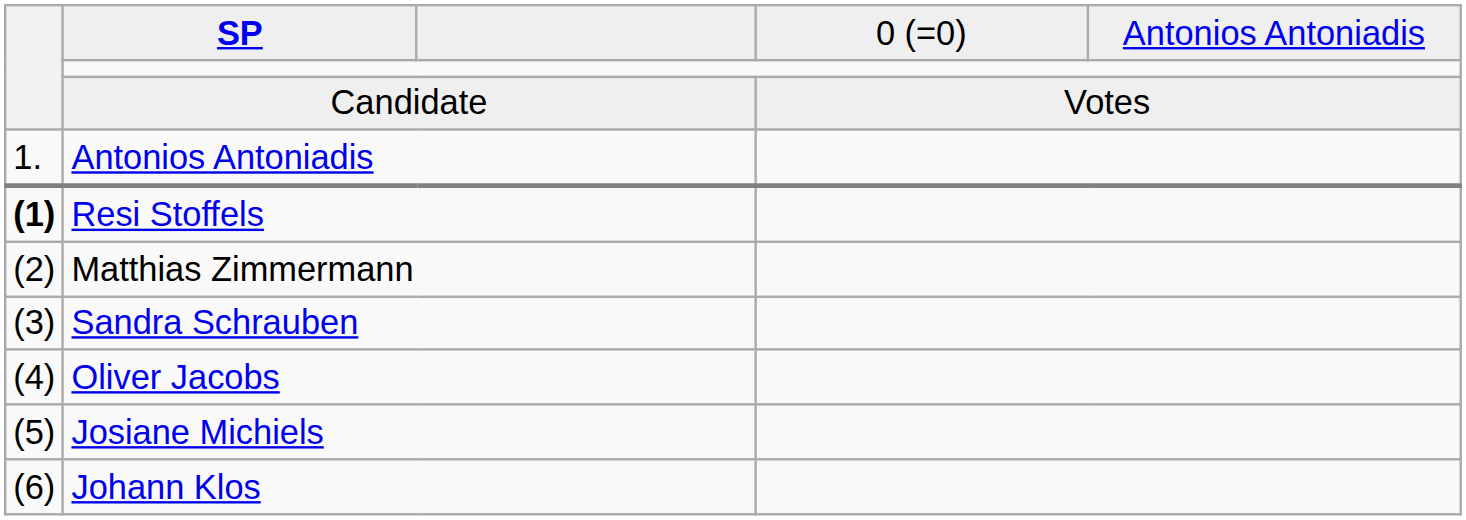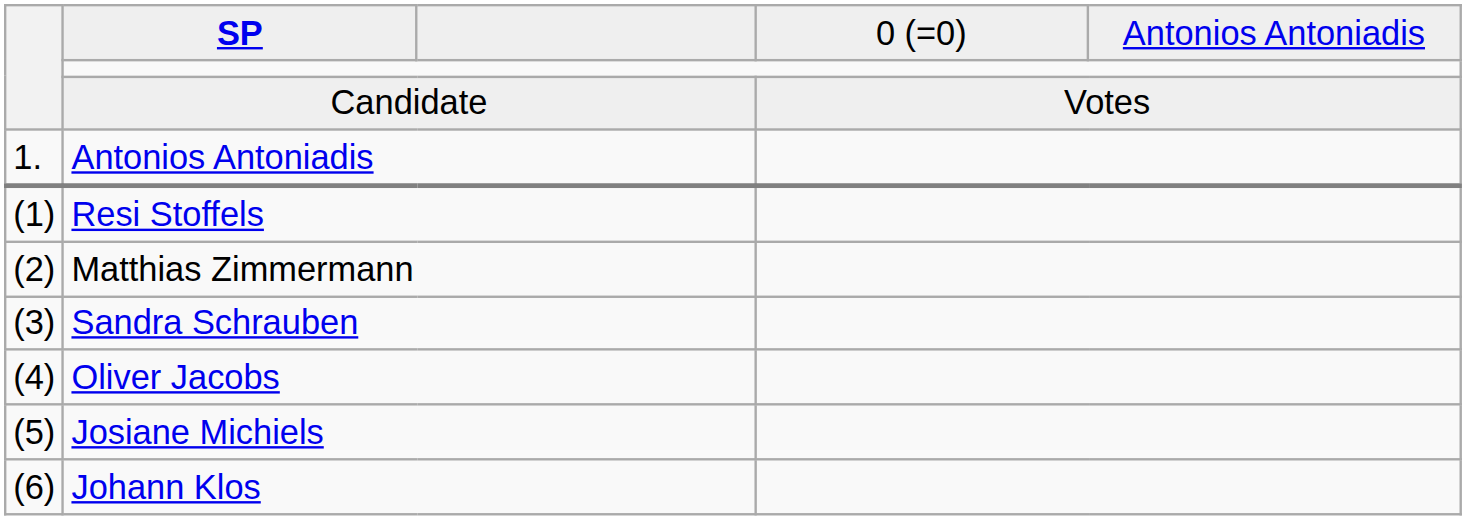(34, 214) bold -> (34, 214) normal
